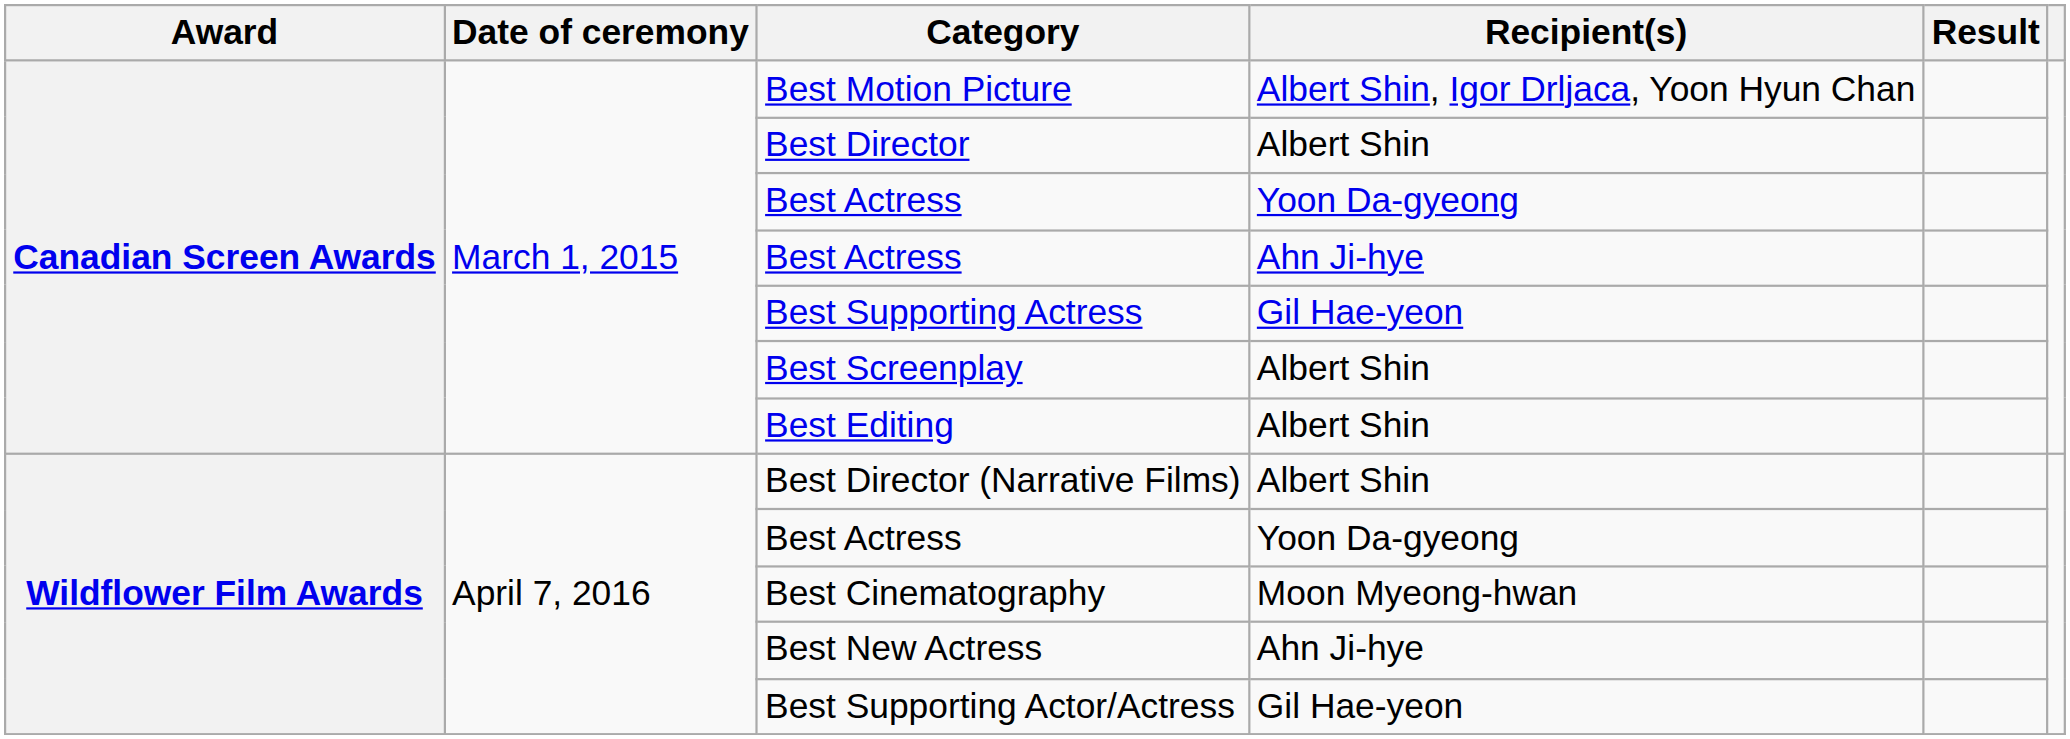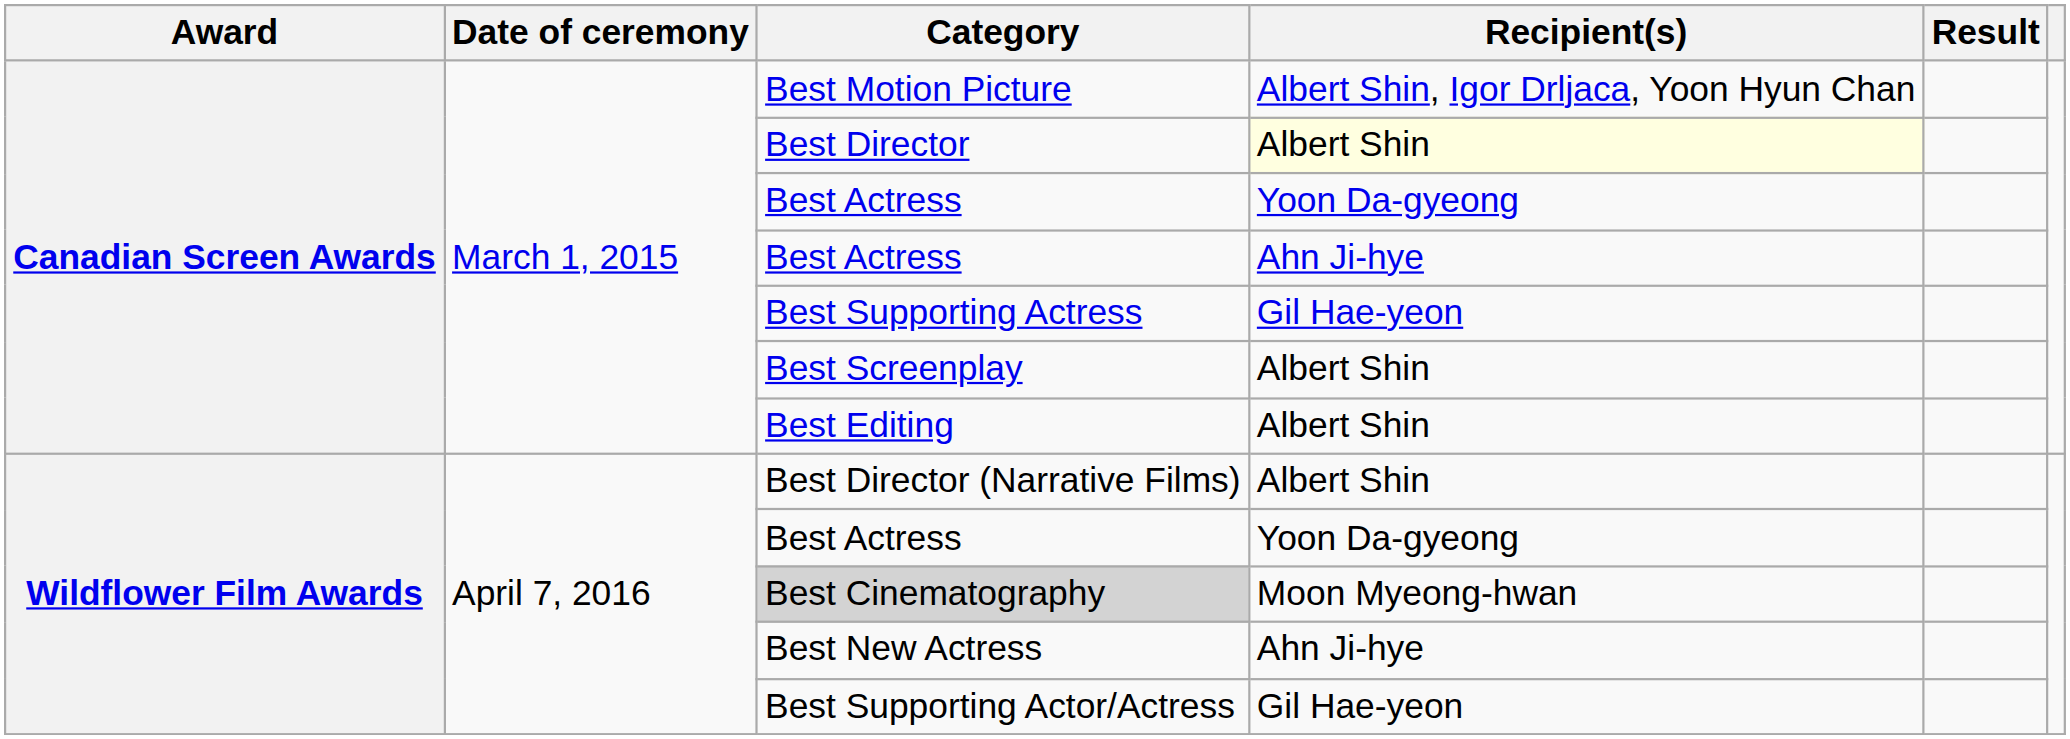(1343, 144) no background -> (1343, 144) lightyellow background
(935, 593) no background -> (935, 593) lightgrey background
